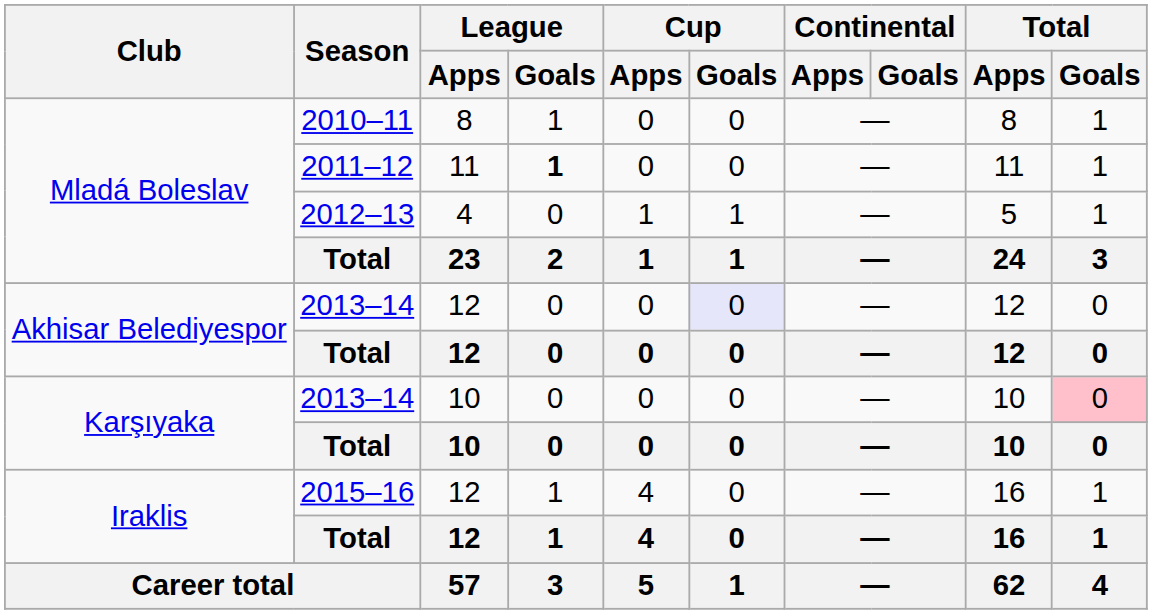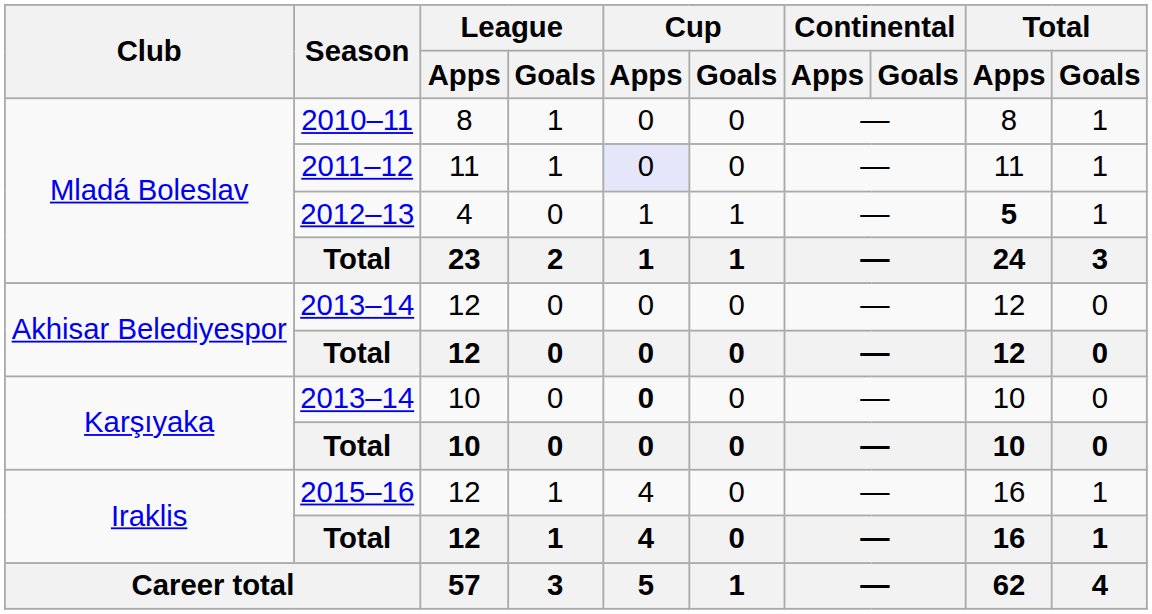(555, 167) bold -> (555, 167) normal
(646, 167) no background -> (646, 167) lavender background
(1009, 213) normal -> (1009, 213) bold
(737, 306) lavender background -> (737, 306) no background
(646, 399) normal -> (646, 399) bold
(1100, 399) pink background -> (1100, 399) no background
